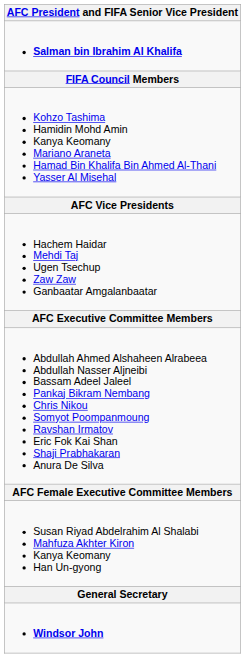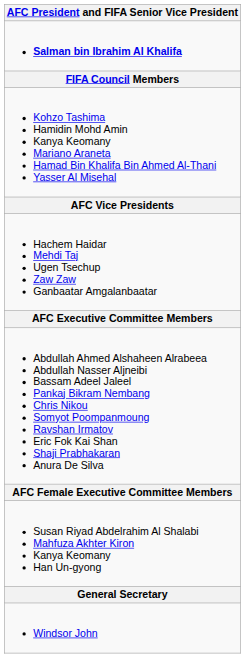(122, 634) bold -> (122, 634) normal
